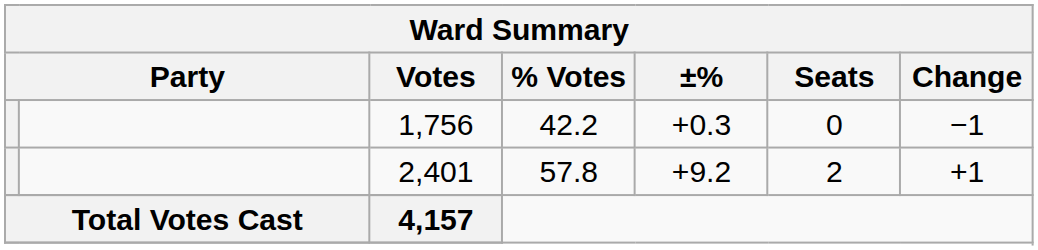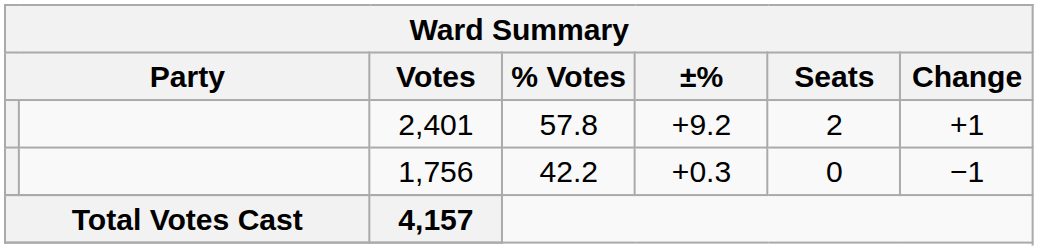rows swapped: (436, 172) <-> (436, 124)
